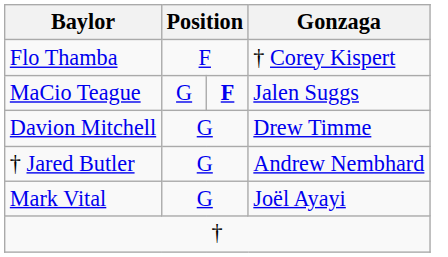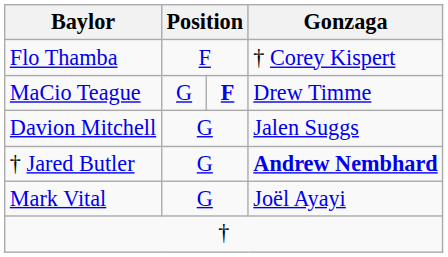(306, 92) Jalen Suggs -> (312, 92) Drew Timme
(312, 127) Drew Timme -> (306, 127) Jalen Suggs
(339, 163) normal -> (345, 163) bold
